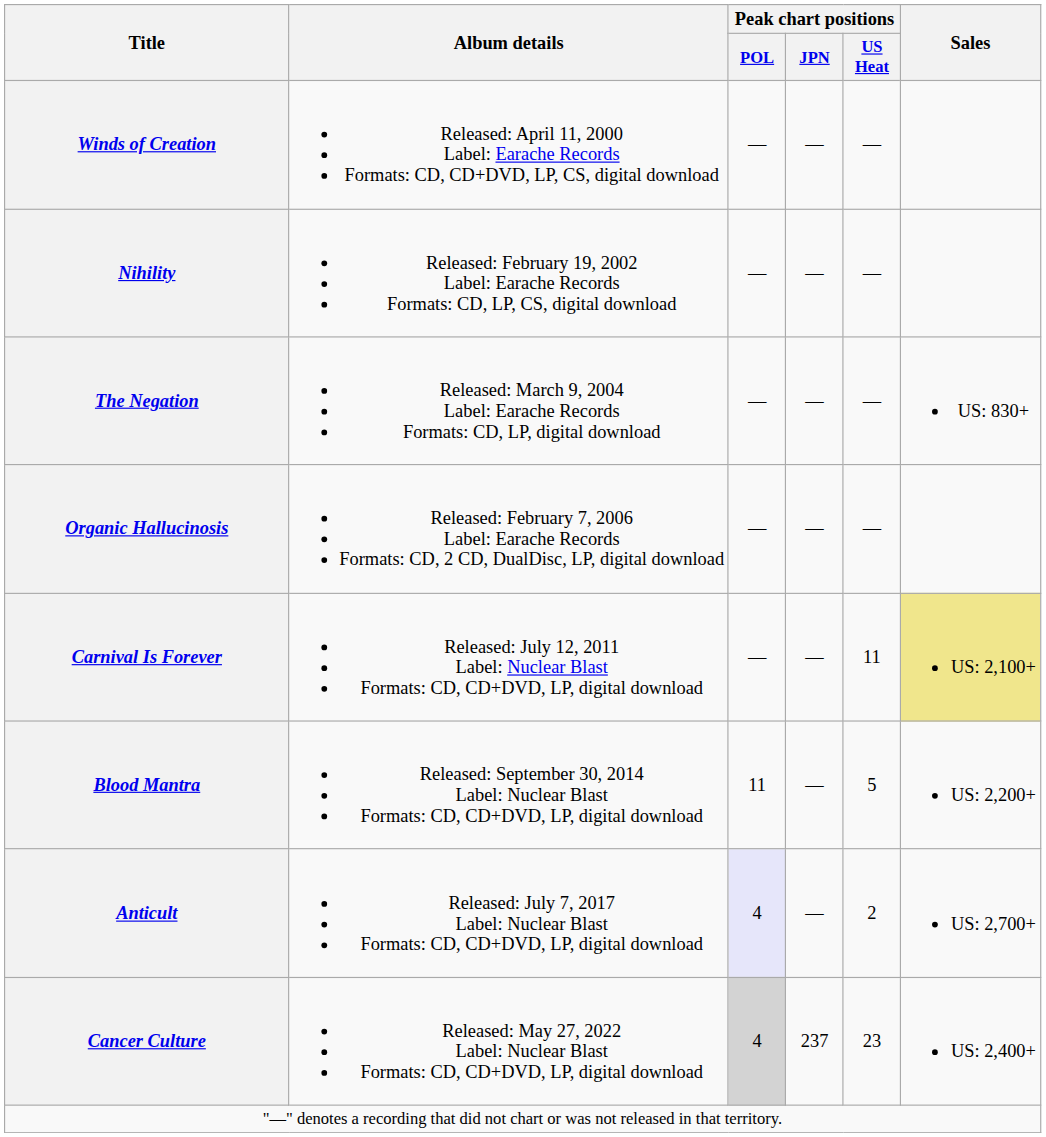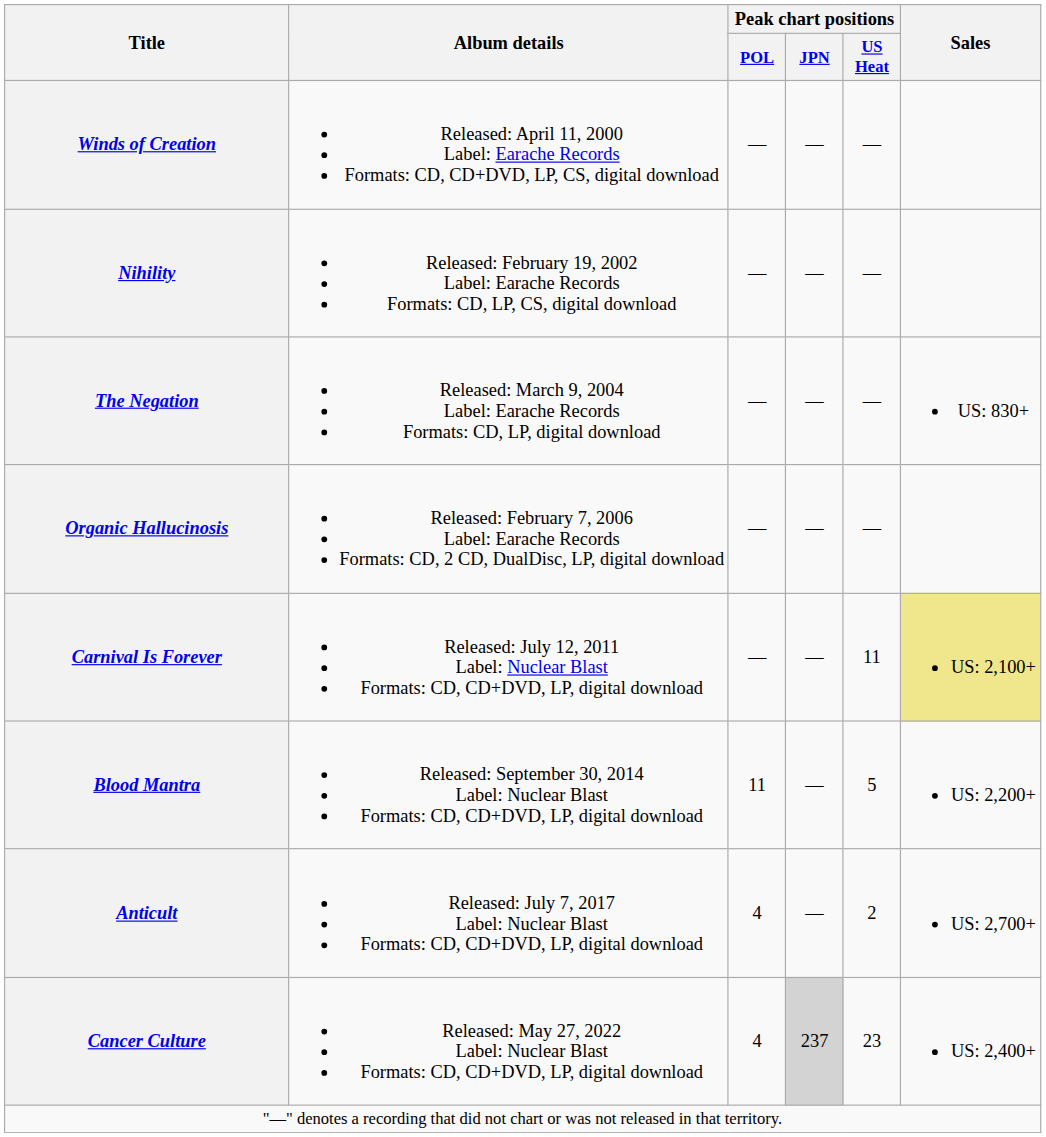(757, 913) lavender background -> (757, 913) no background
(757, 1041) lightgrey background -> (757, 1041) no background
(815, 1041) no background -> (815, 1041) lightgrey background
